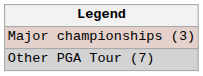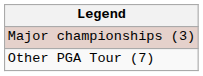(81, 60) lightgrey background -> (81, 60) no background
